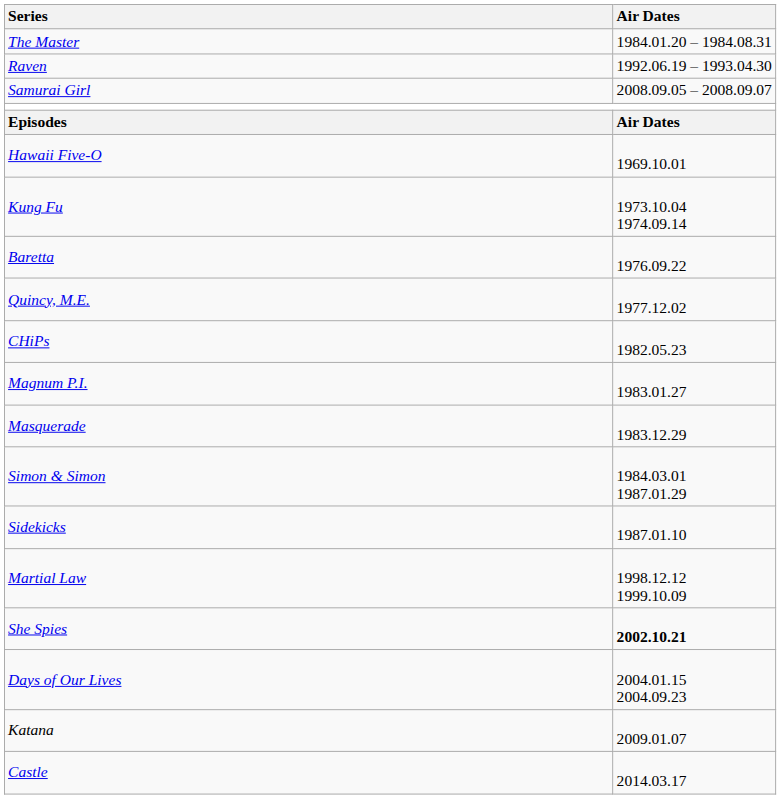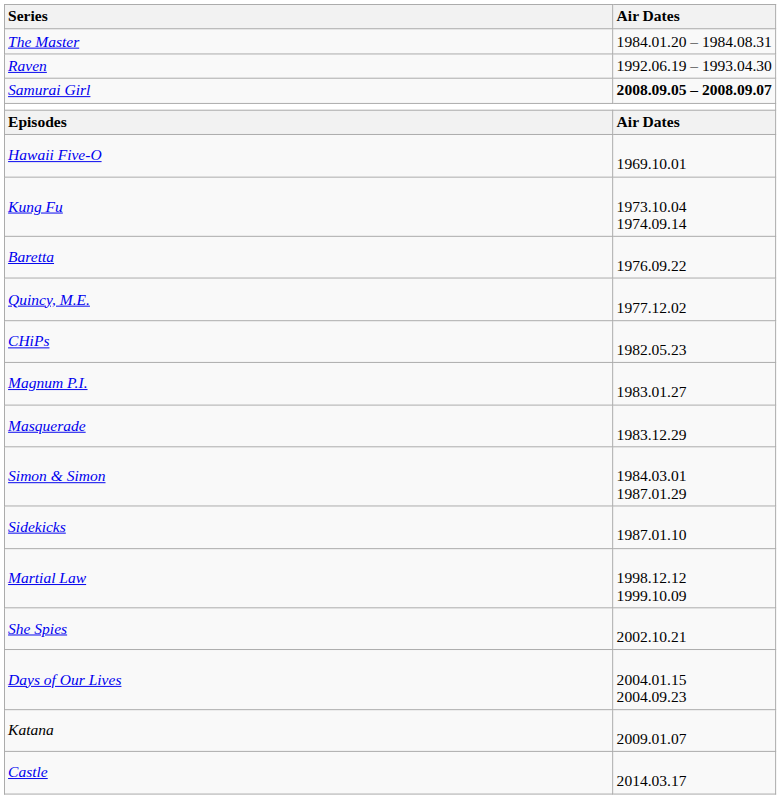(694, 90) normal -> (694, 90) bold
(652, 637) bold -> (652, 637) normal
